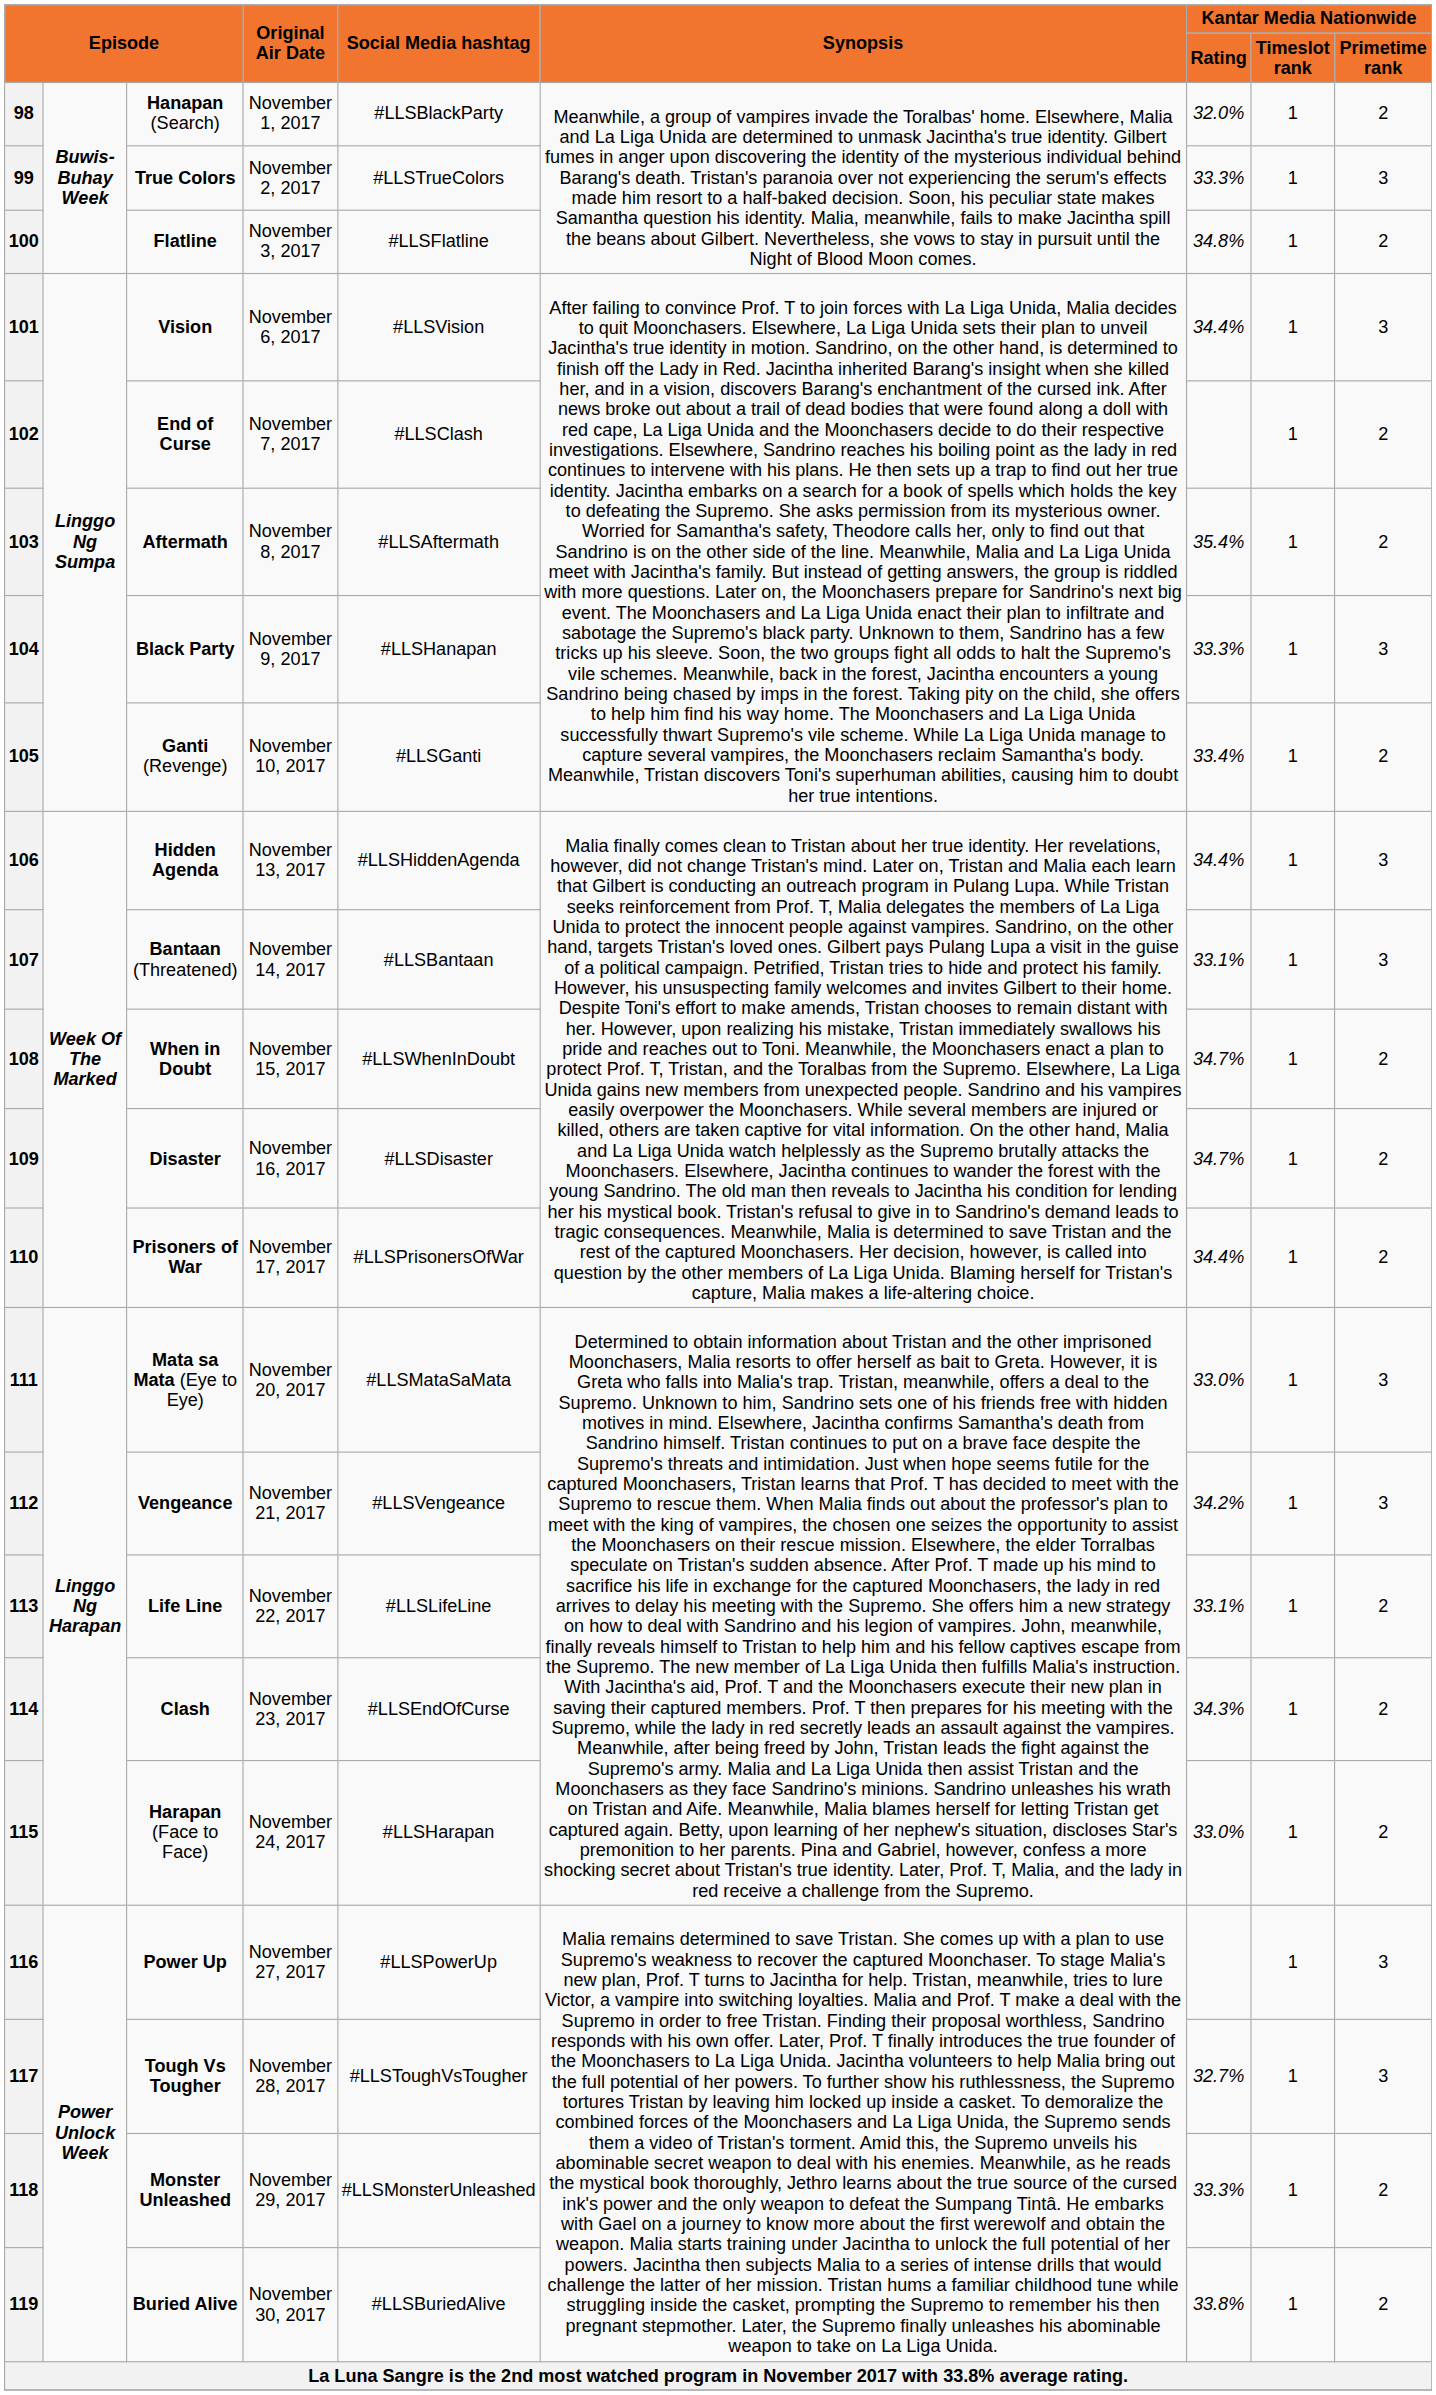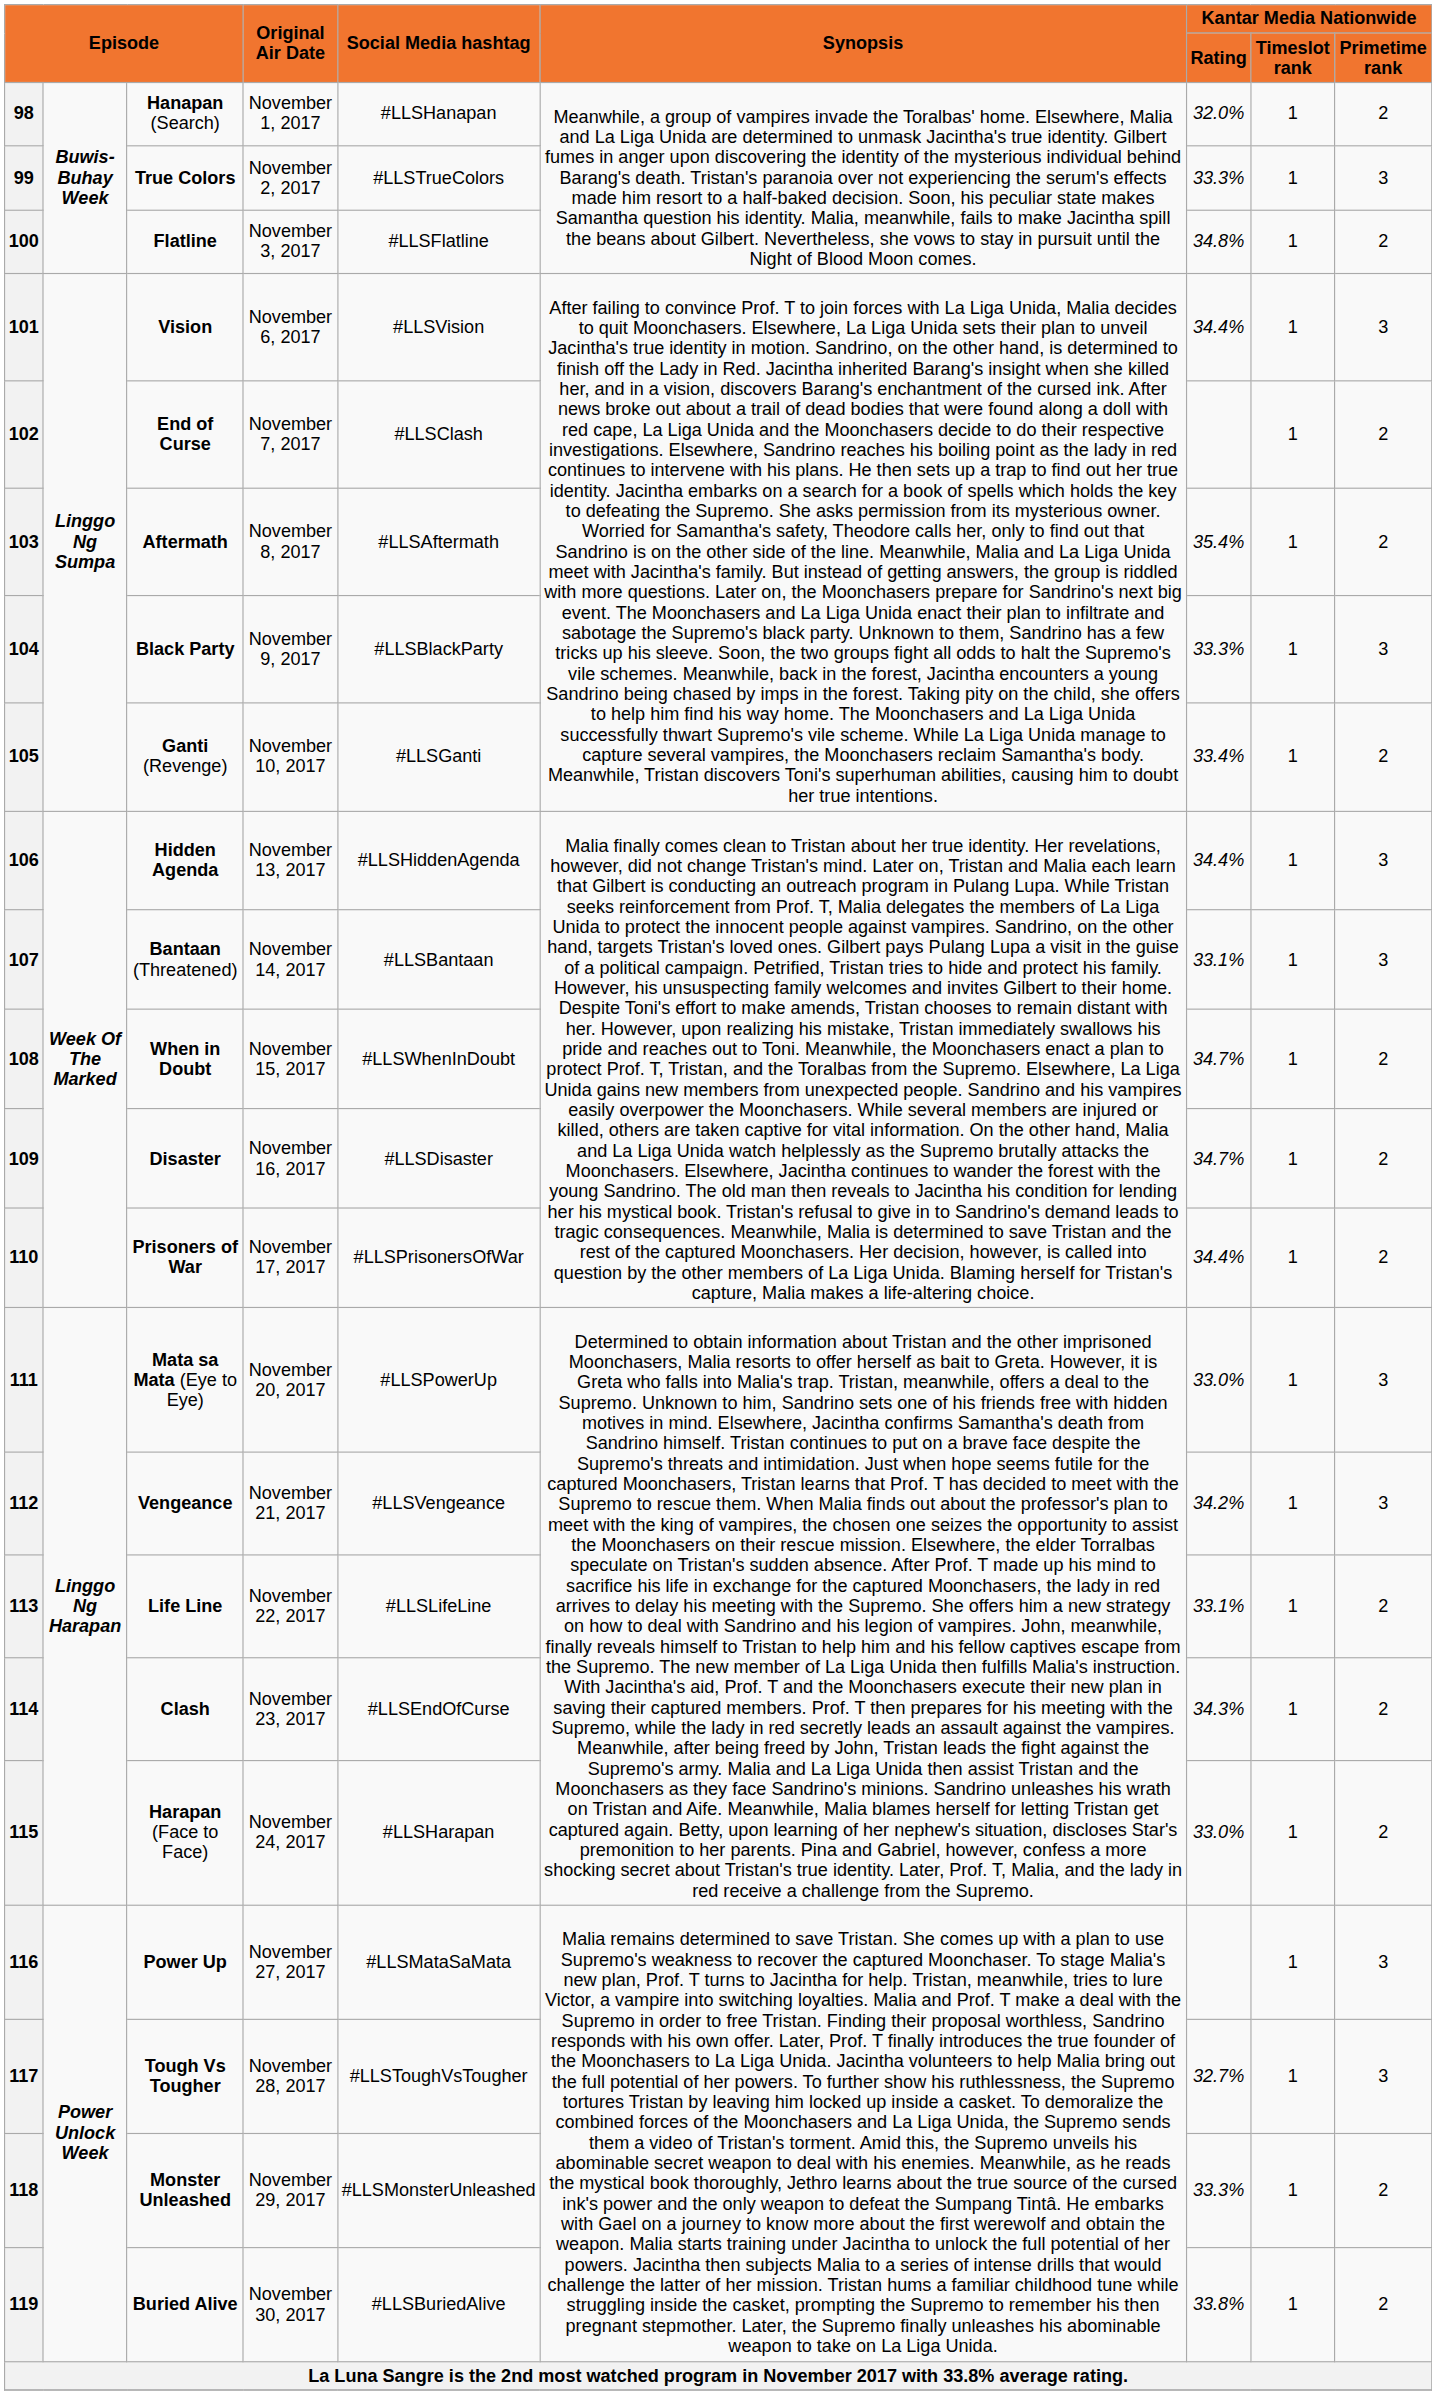(439, 114) #LLSBlackParty -> (439, 114) #LLSHanapan
(439, 649) #LLSHanapan -> (439, 649) #LLSBlackParty
(439, 1379) #LLSMataSaMata -> (439, 1379) #LLSPowerUp
(439, 1962) #LLSPowerUp -> (439, 1962) #LLSMataSaMata
